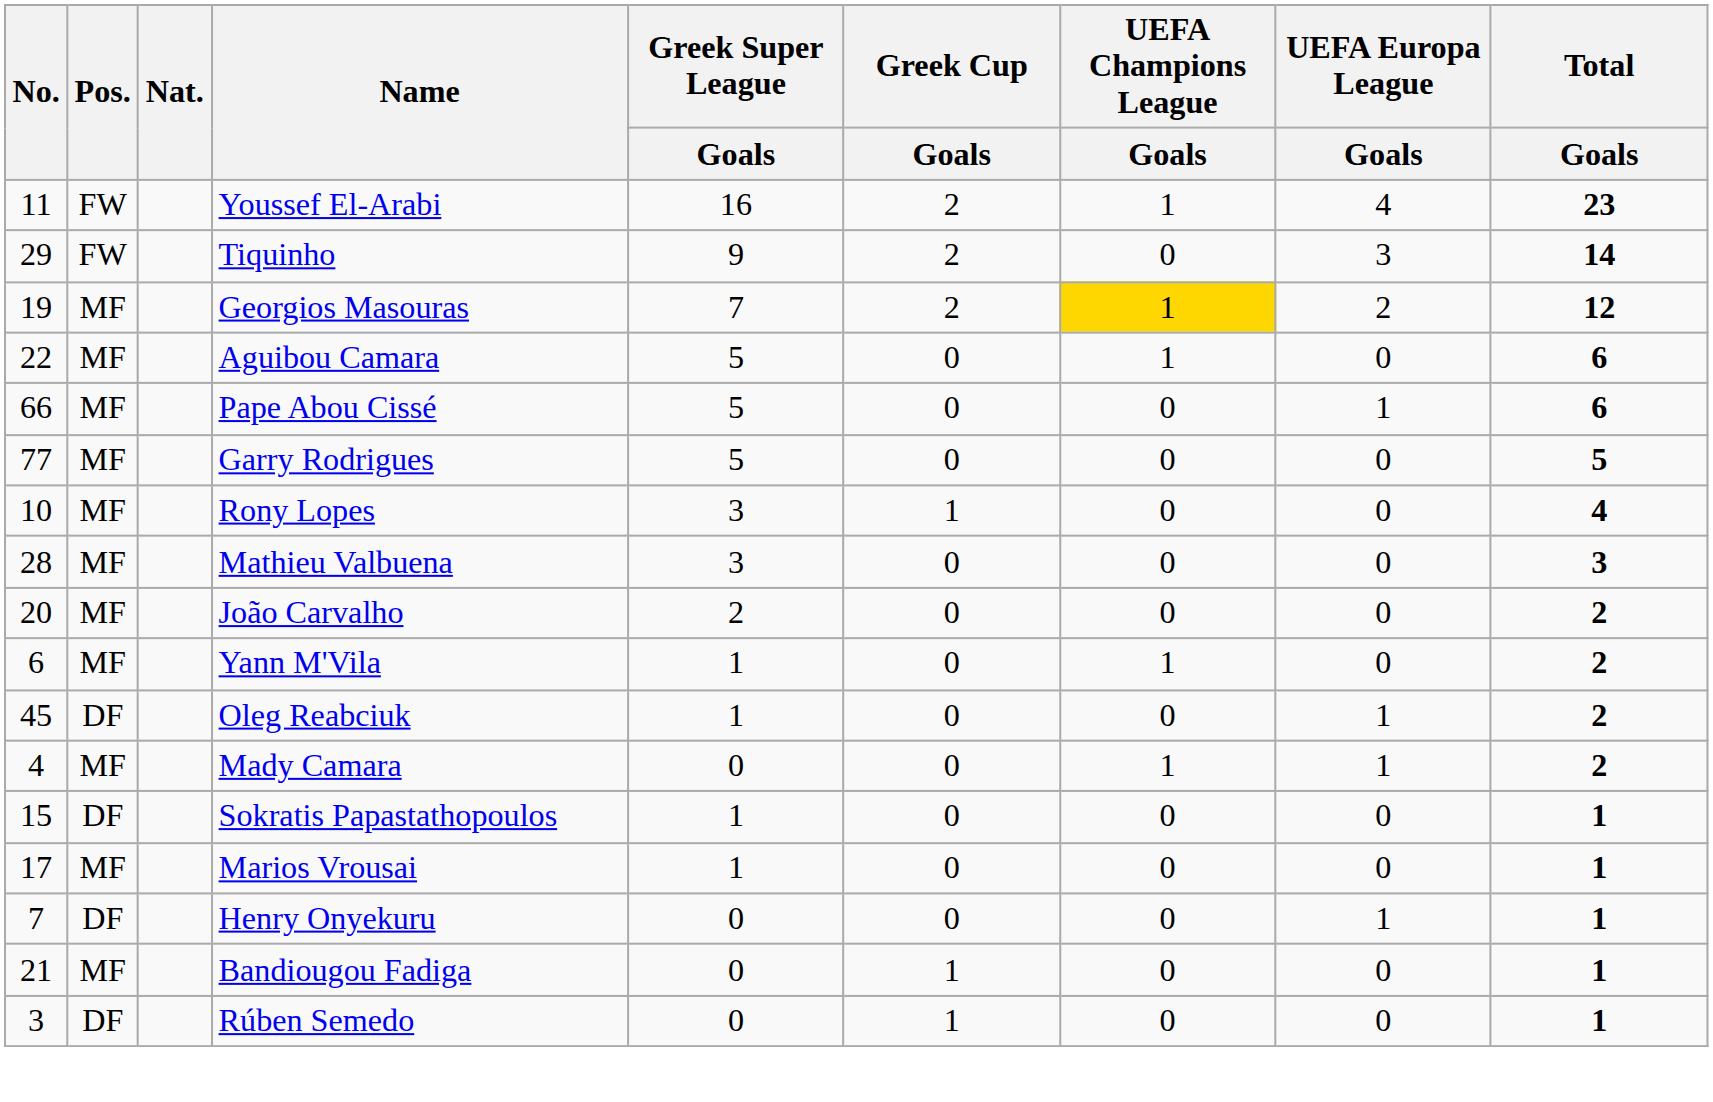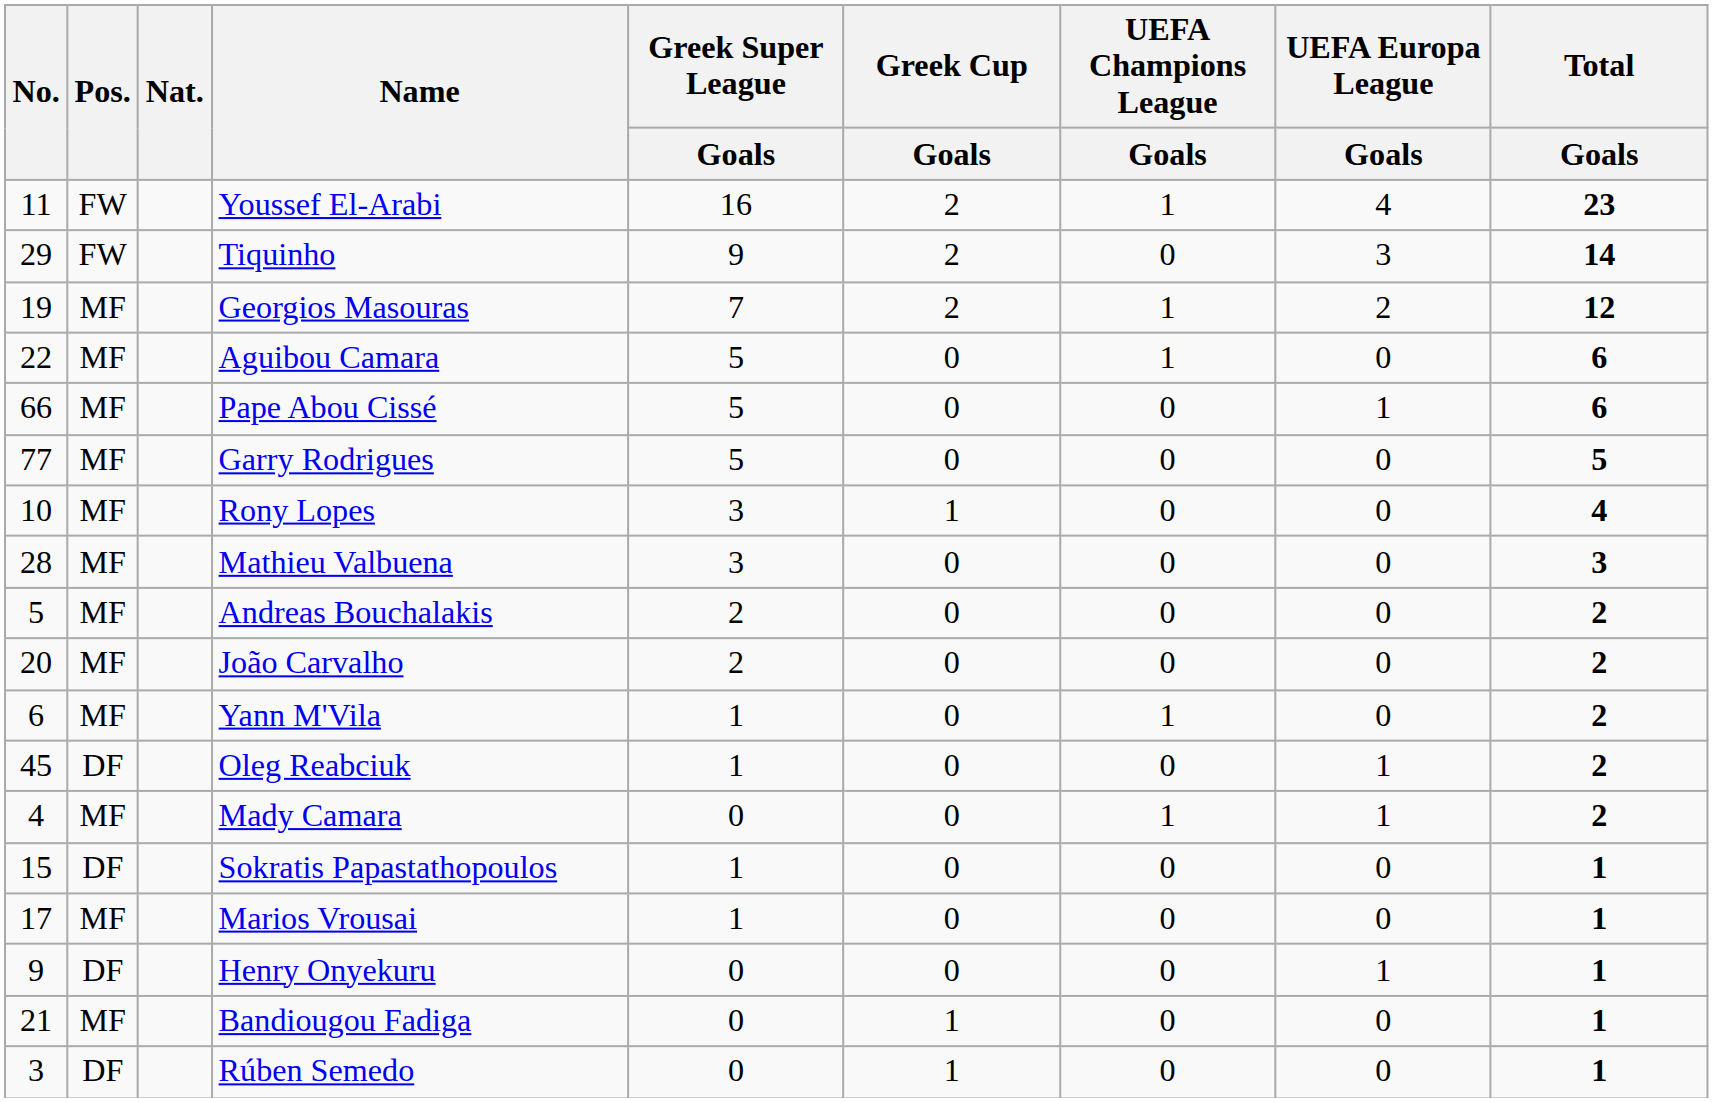(1168, 306) gold background -> (1168, 306) no background
+ row: (356, 612)
(36, 918) 7 -> (36, 969) 9
